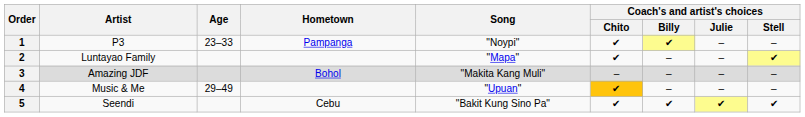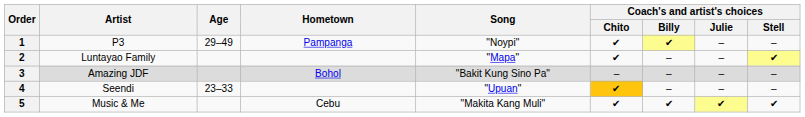(219, 43) 23–33 -> (219, 43) 29–49
(503, 73) "Makita Kang Muli" -> (503, 73) "Bakit Kung Sino Pa"
(118, 89) Music & Me -> (118, 89) Seendi
(219, 89) 29–49 -> (219, 89) 23–33
(118, 104) Seendi -> (118, 104) Music & Me
(503, 104) "Bakit Kung Sino Pa" -> (503, 104) "Makita Kang Muli"
